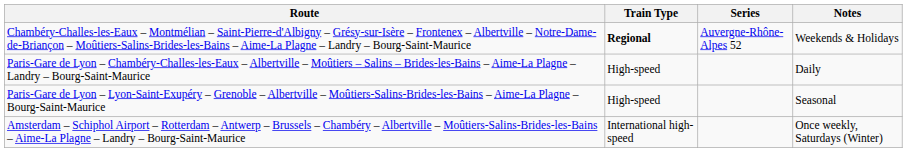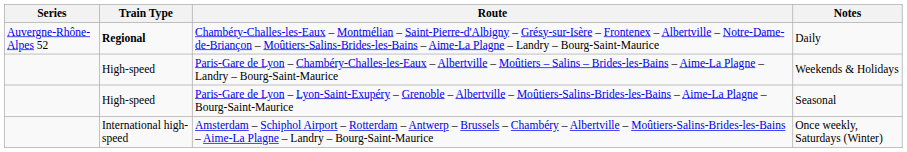columns swapped: (745, 13) <-> (304, 13)
(847, 38) Weekends & Holidays -> (808, 38) Daily
(808, 69) Daily -> (847, 69) Weekends & Holidays
